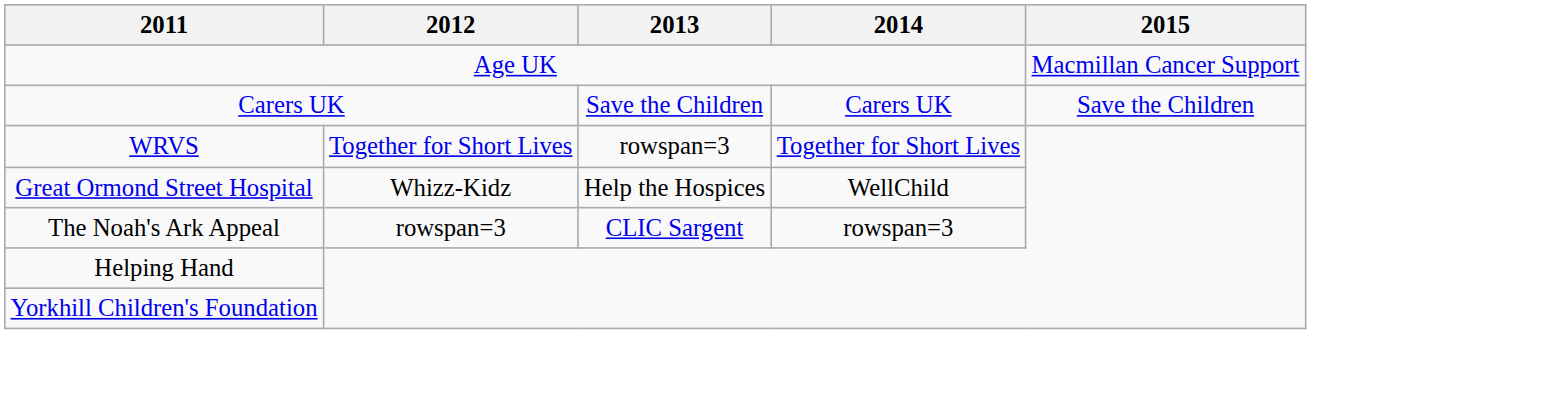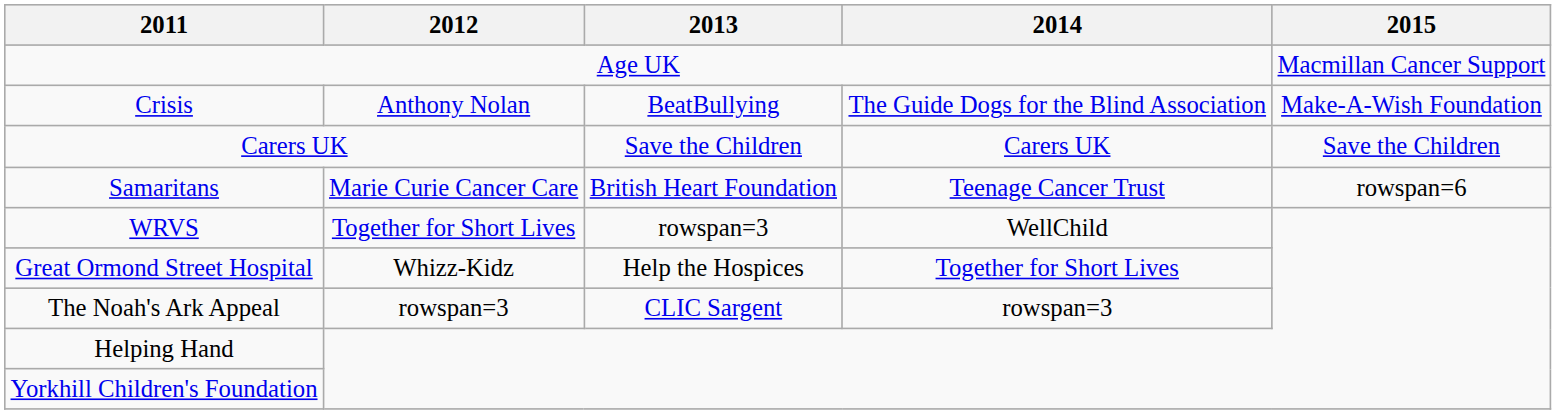+ row: (164, 105)
+ row: (164, 186)
(898, 146) Together for Short Lives -> (1057, 227) WellChild
(898, 186) WellChild -> (1057, 267) Together for Short Lives
